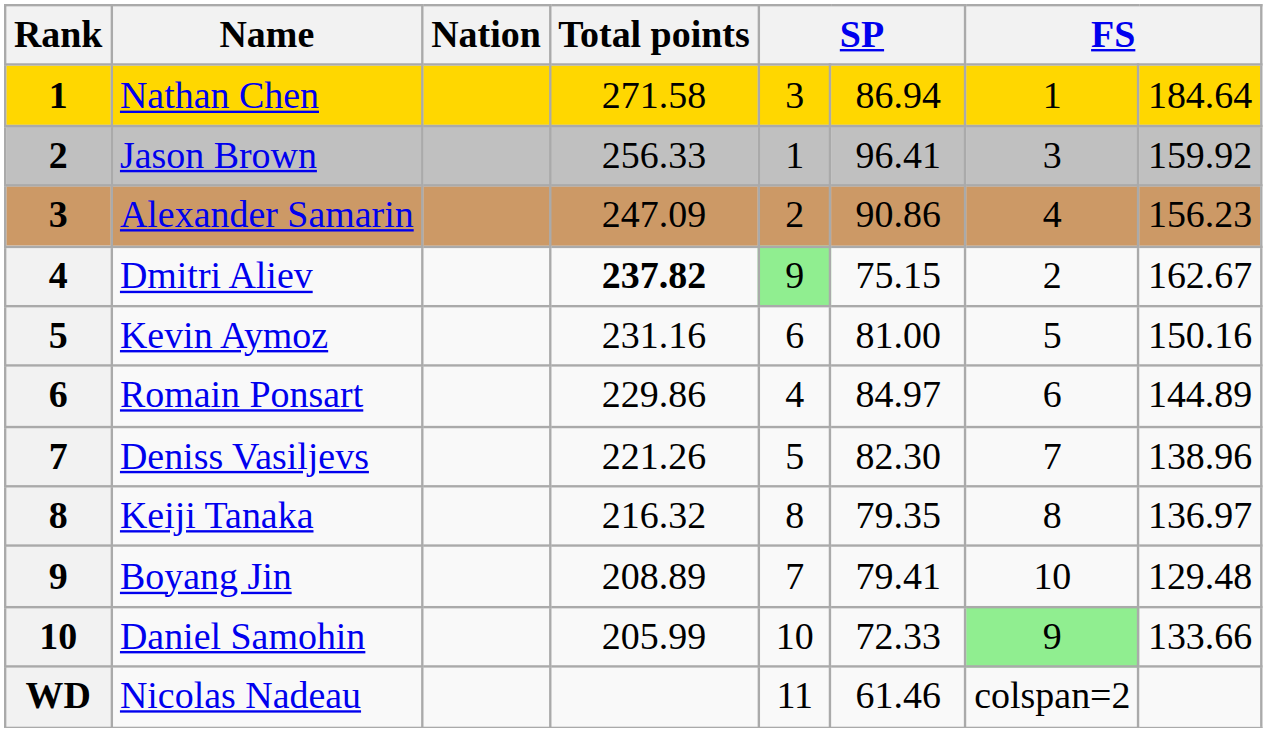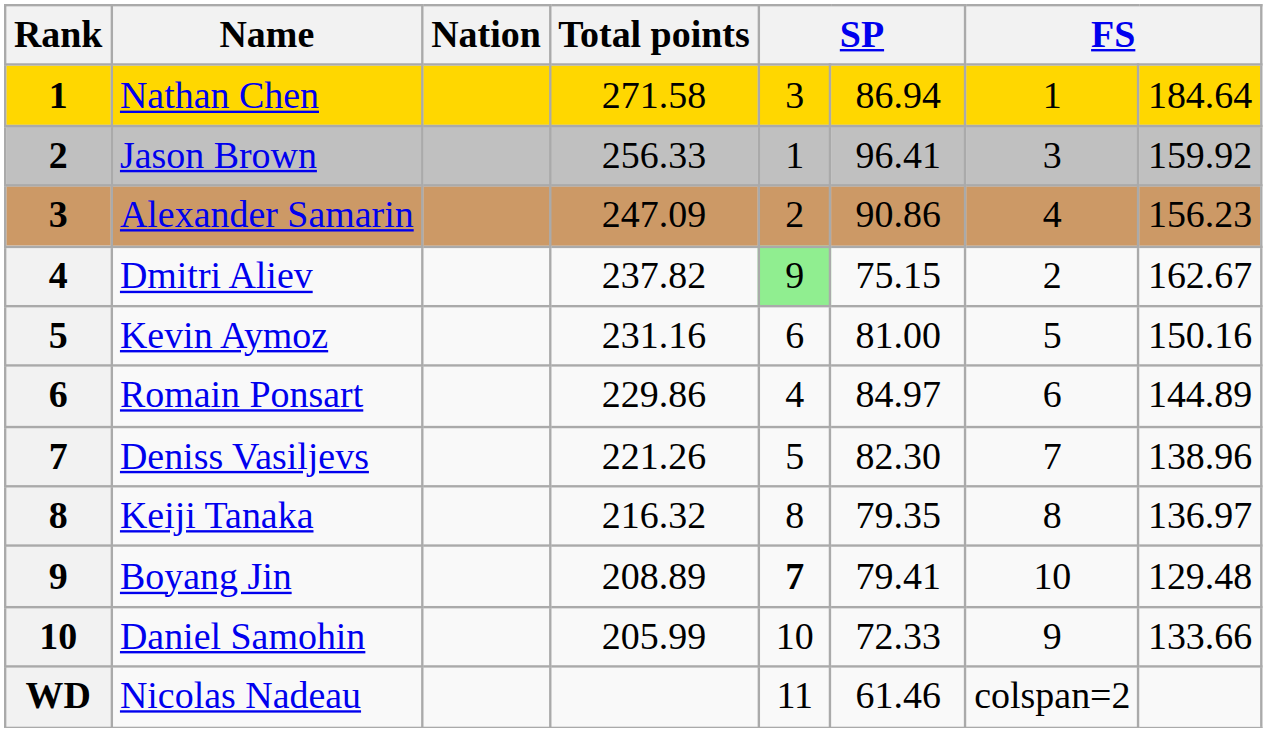(654, 275) bold -> (654, 275) normal
(795, 575) normal -> (795, 575) bold
(1052, 635) lightgreen background -> (1052, 635) no background
